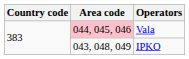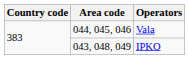(102, 29) pink background -> (102, 29) no background
